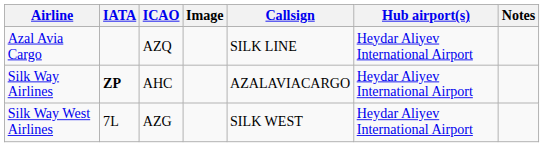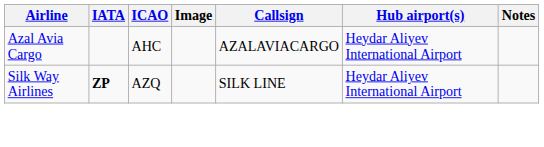(157, 45) AZQ -> (146, 45) AHC
(263, 45) SILK LINE -> (279, 45) AZALAVIACARGO
(158, 84) AHC -> (146, 84) AZQ
(290, 84) AZALAVIACARGO -> (252, 84) SILK LINE
- row: (49, 122)
